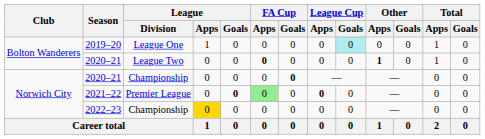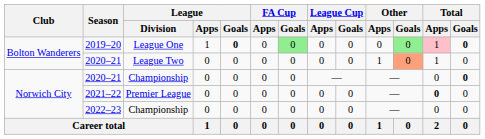(236, 45) normal -> (236, 45) bold
(293, 45) no background -> (293, 45) lightgreen background
(351, 45) paleturquoise background -> (351, 45) no background
(408, 45) no background -> (408, 45) lightgreen background
(437, 45) no background -> (437, 45) pink background
(465, 45) normal -> (465, 45) bold
(264, 61) bold -> (264, 61) normal
(379, 61) bold -> (379, 61) normal
(408, 61) no background -> (408, 61) lightsalmon background
(293, 77) bold -> (293, 77) normal
(465, 77) normal -> (465, 77) bold
(236, 93) bold -> (236, 93) normal
(264, 93) lightgreen background -> (264, 93) no background
(322, 93) bold -> (322, 93) normal
(437, 93) normal -> (437, 93) bold
(207, 110) gold background -> (207, 110) no background
